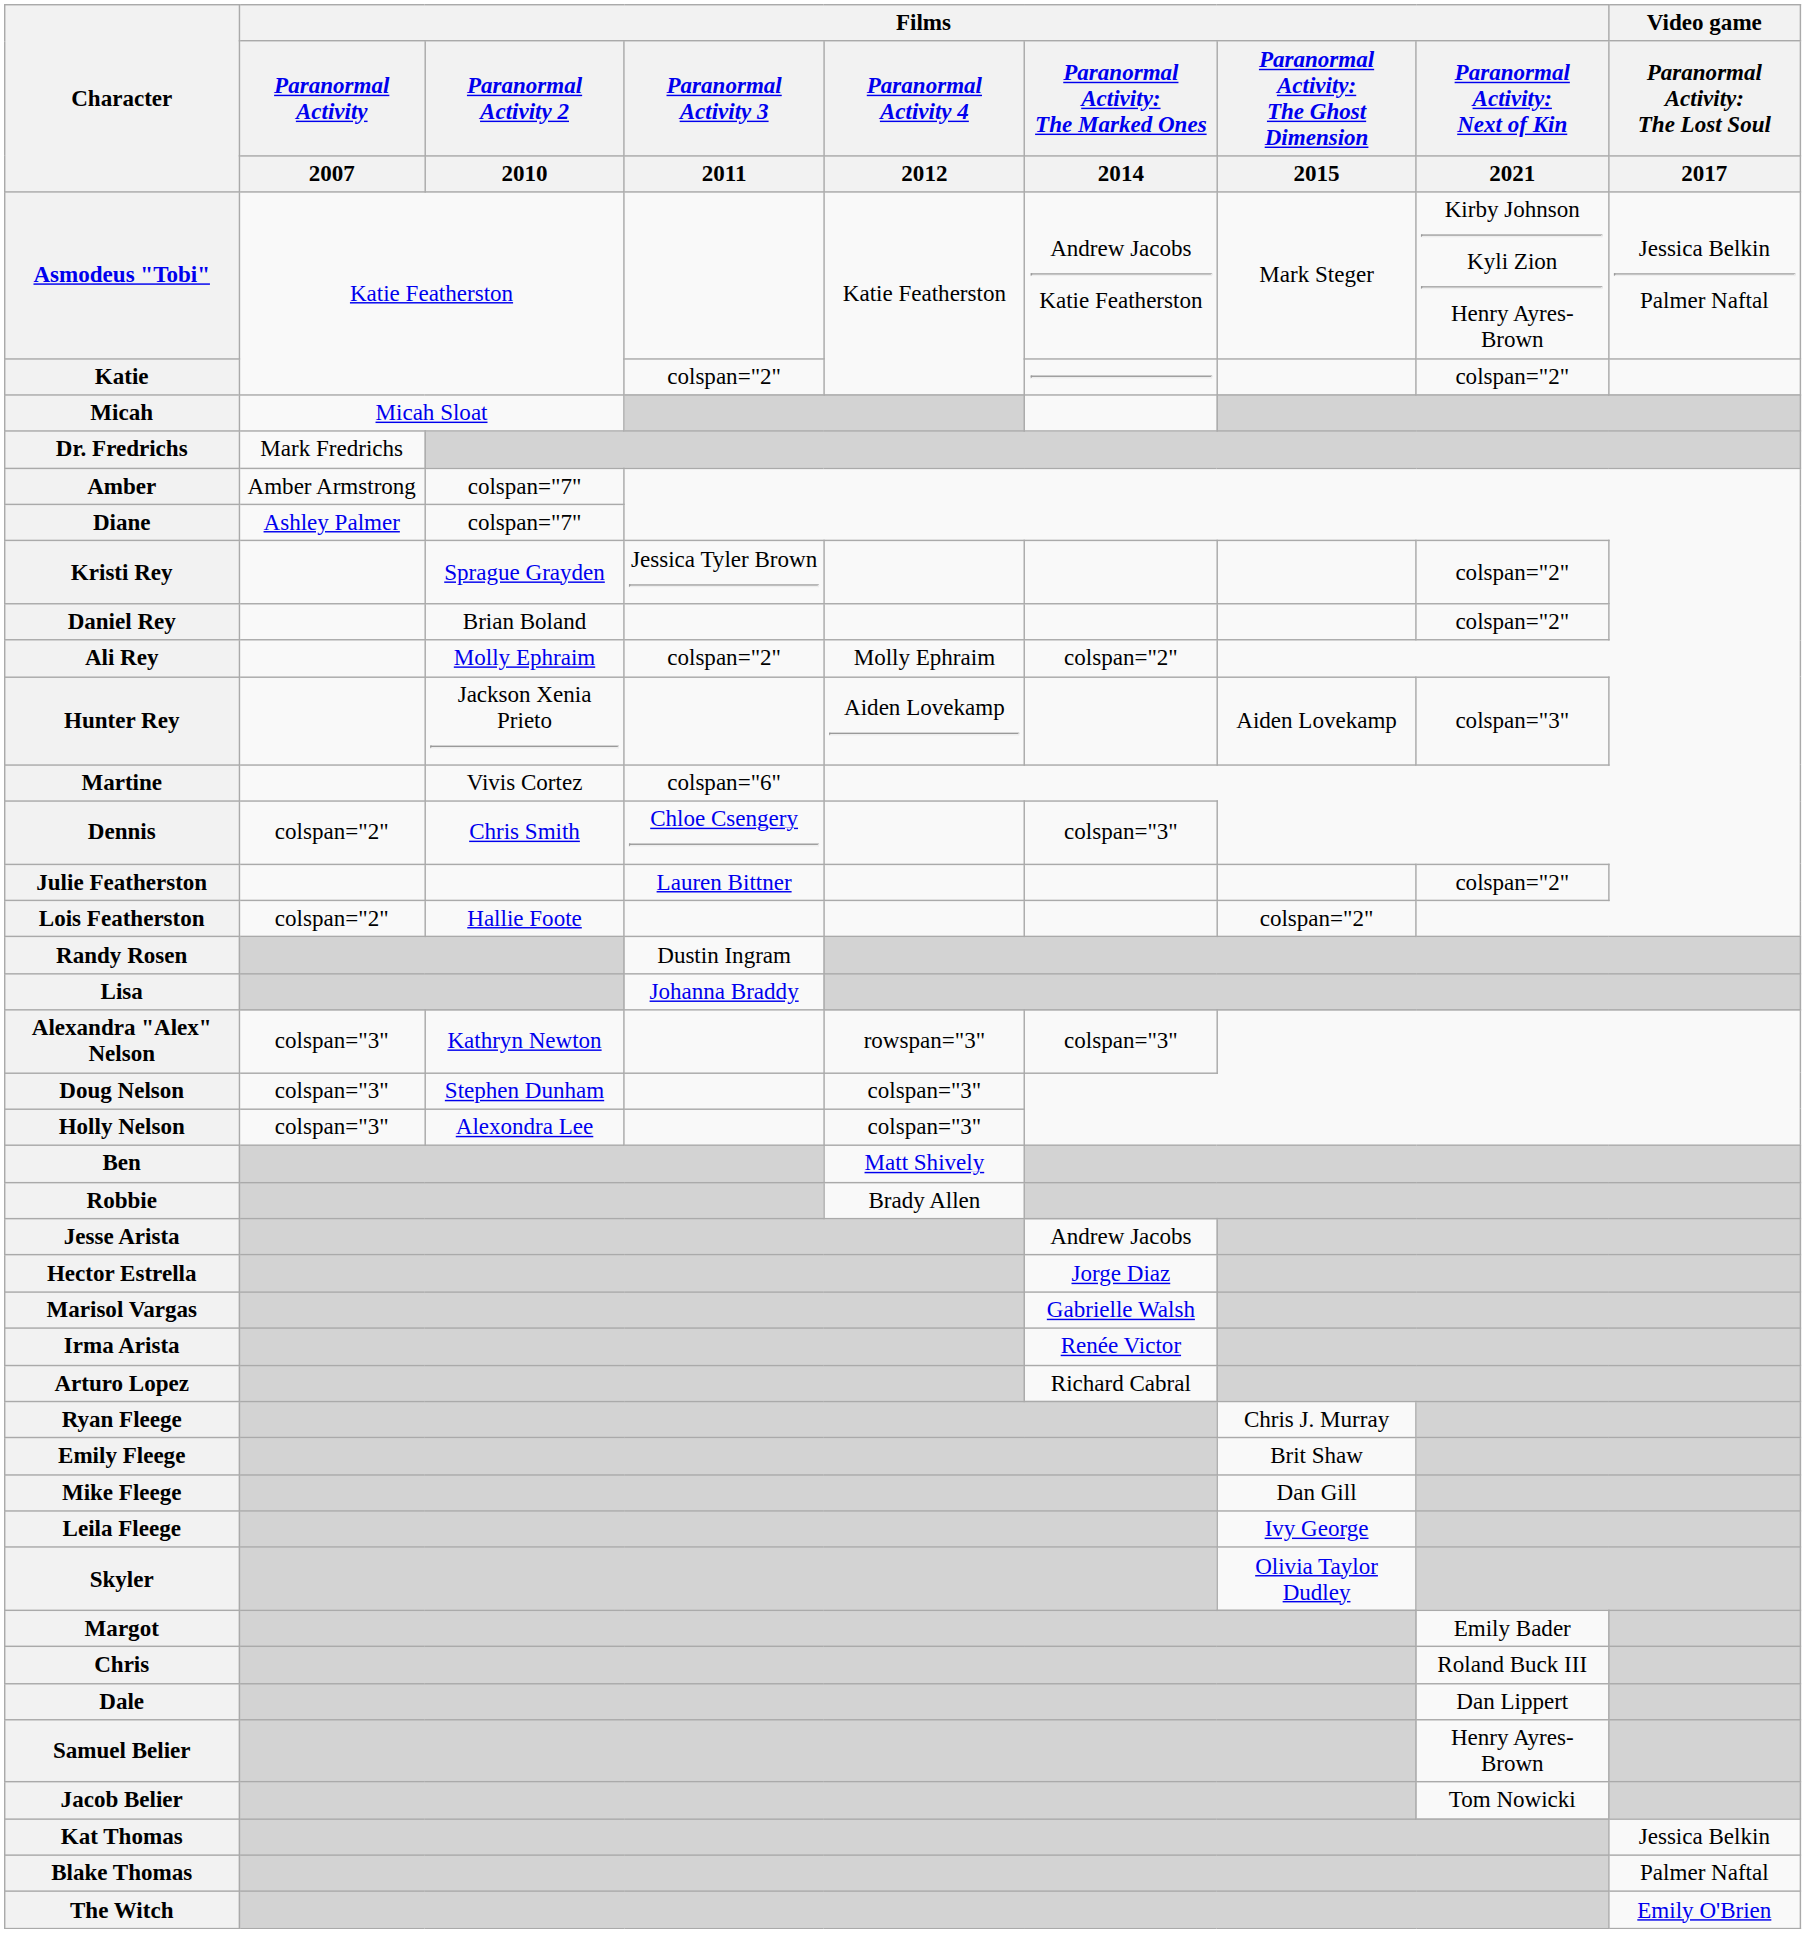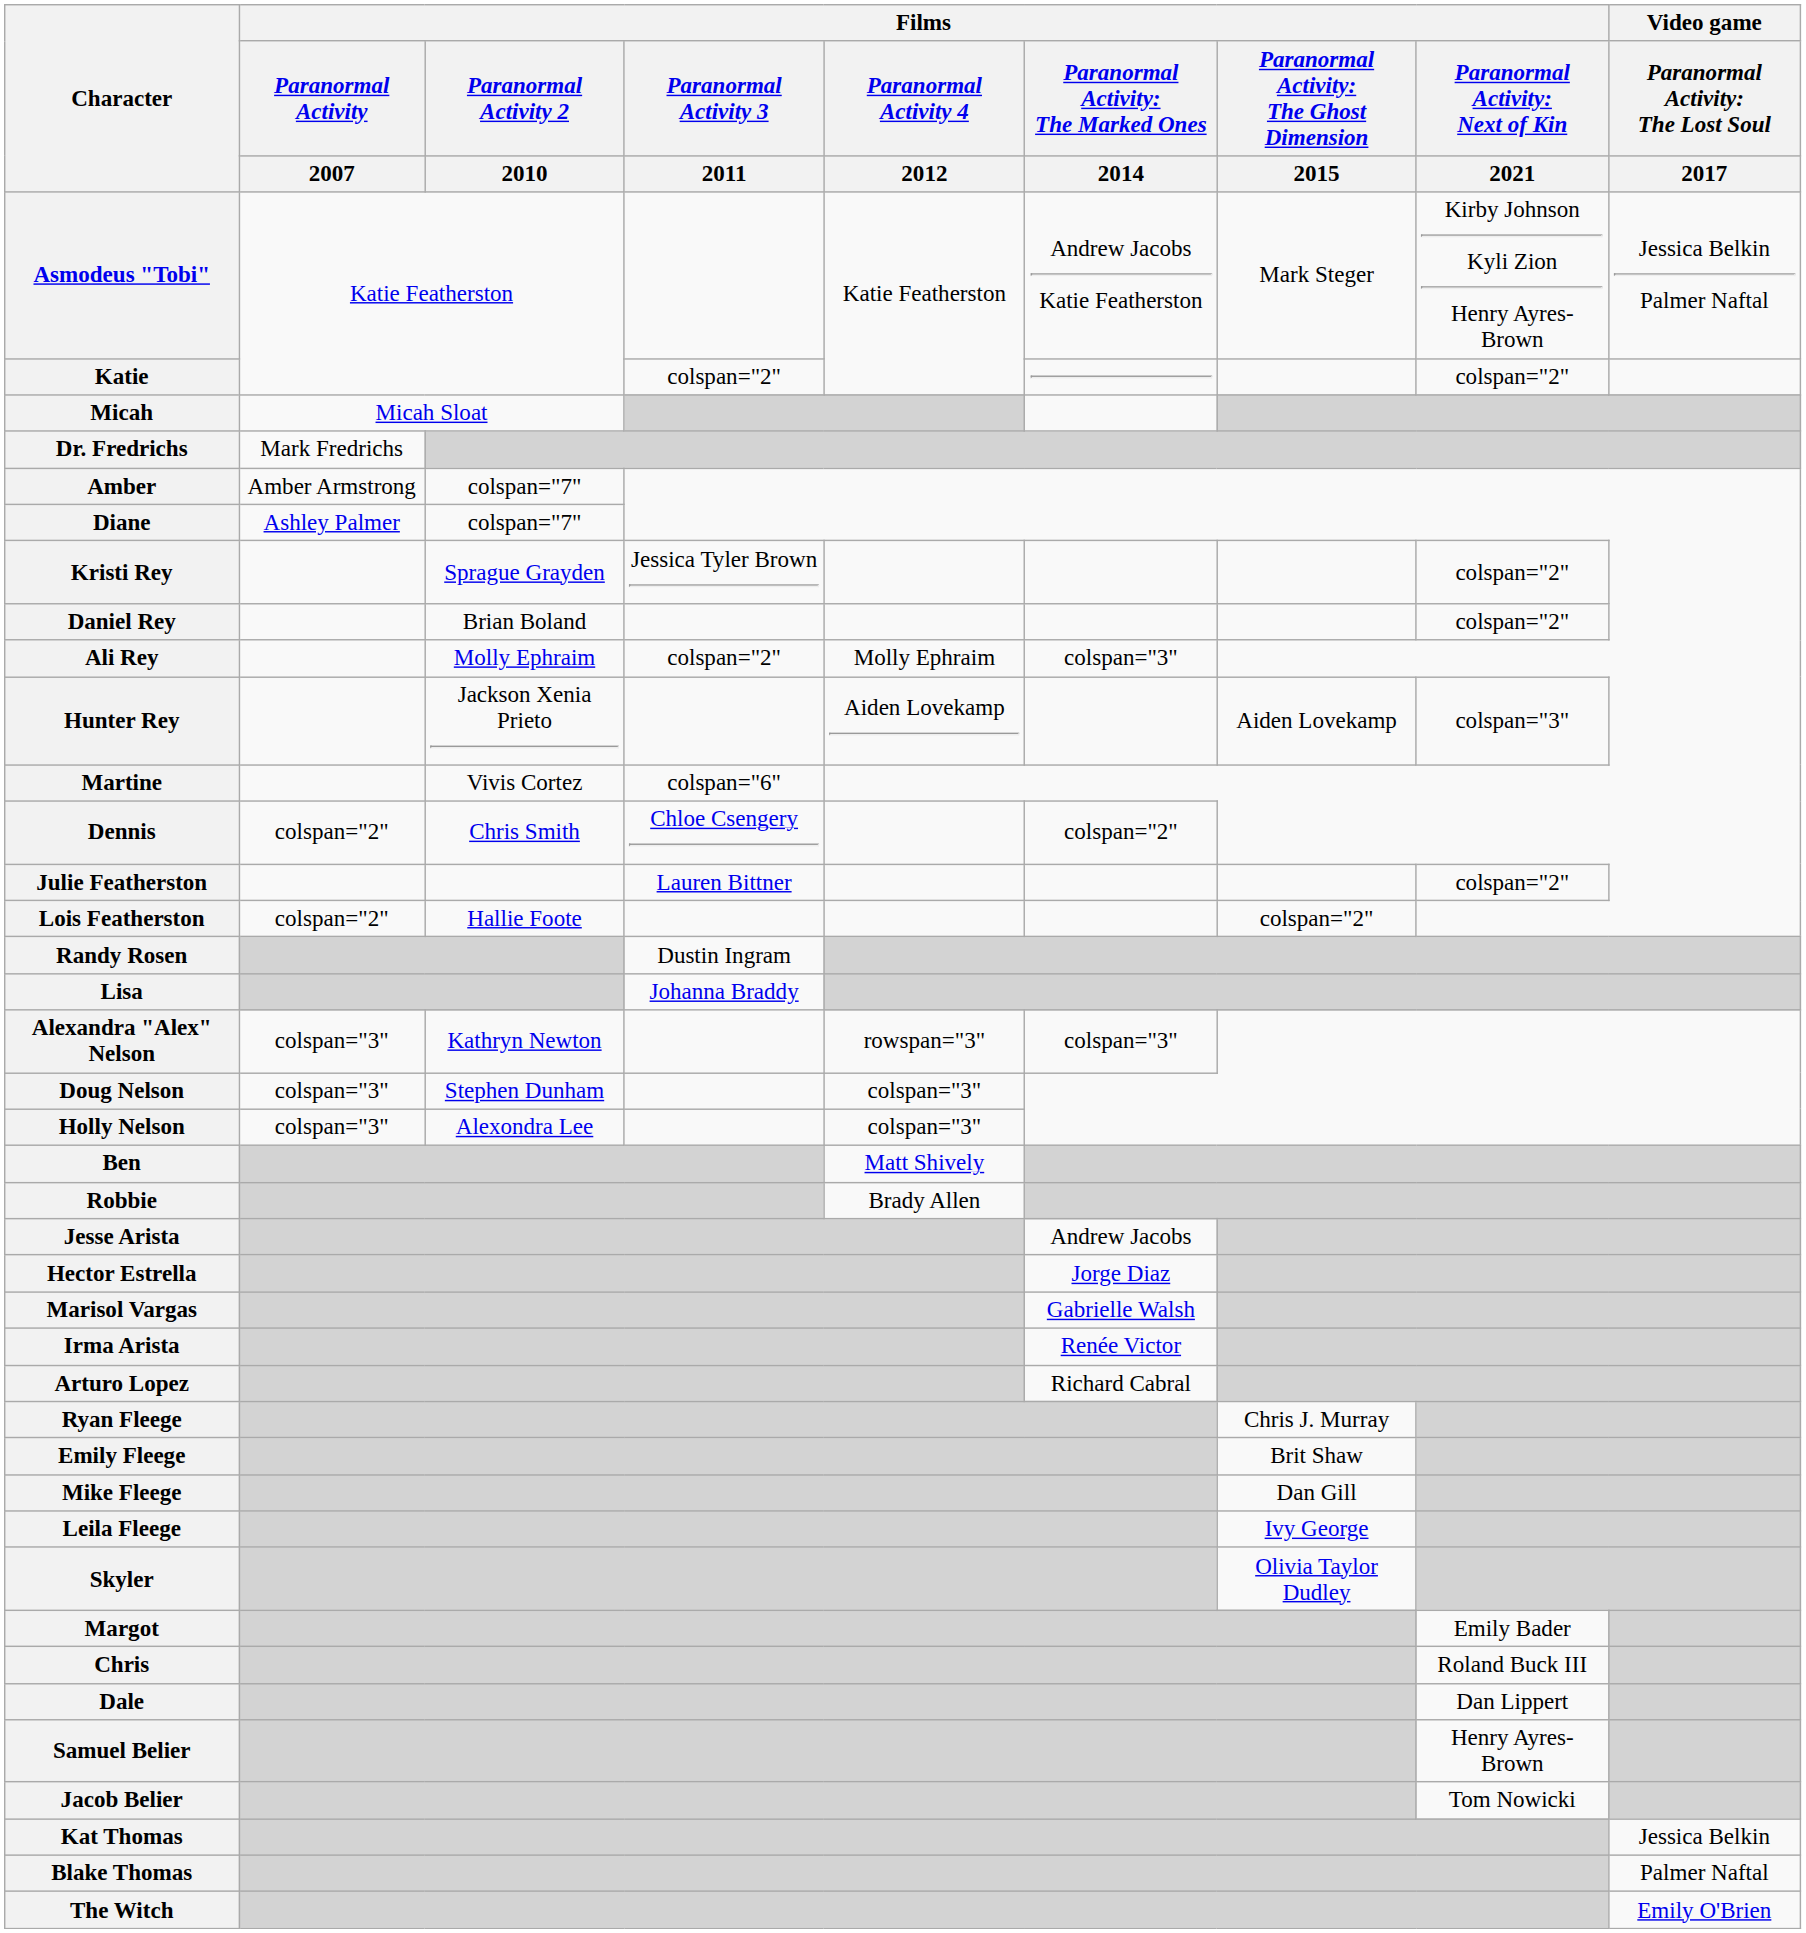(1121, 657) colspan="2" -> (1121, 657) colspan="3"
(1121, 832) colspan="3" -> (1121, 832) colspan="2"
